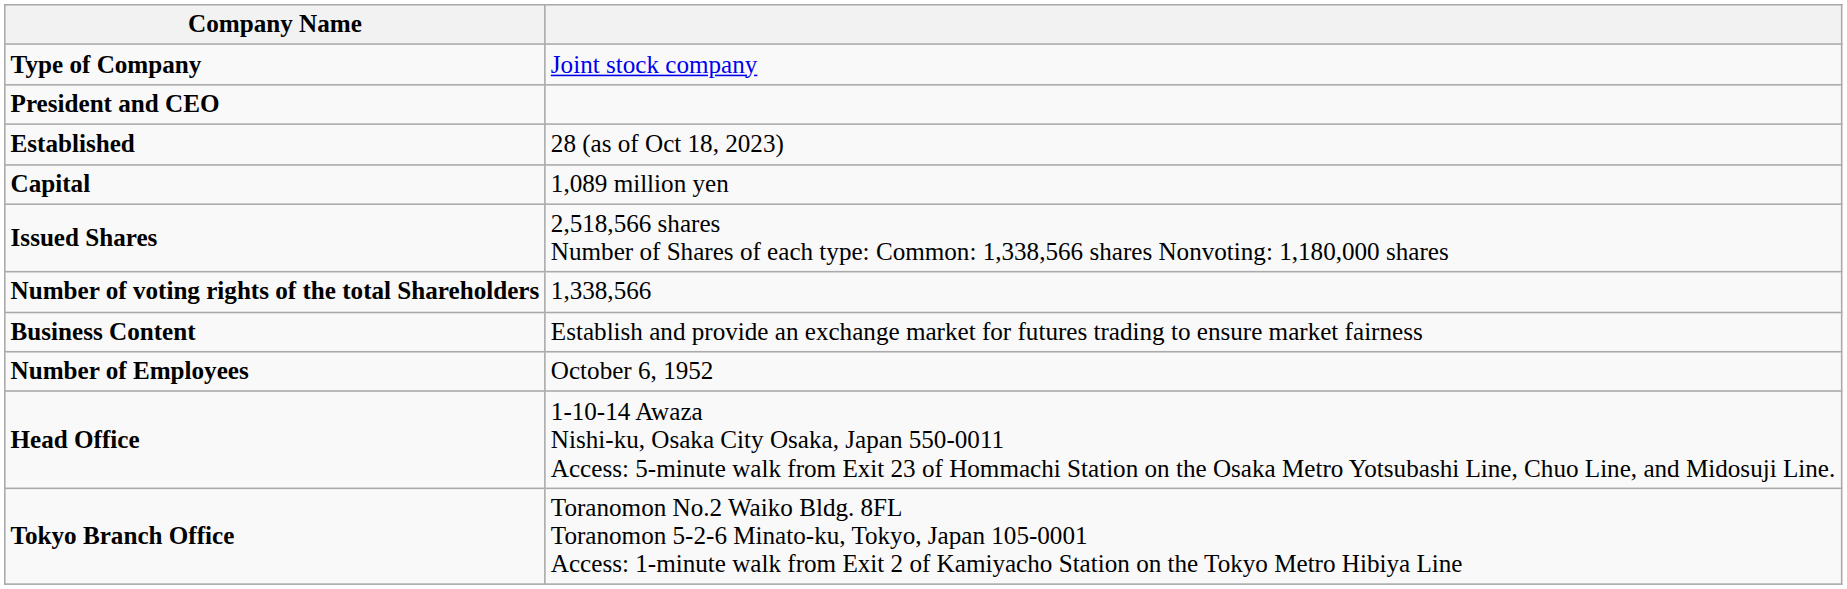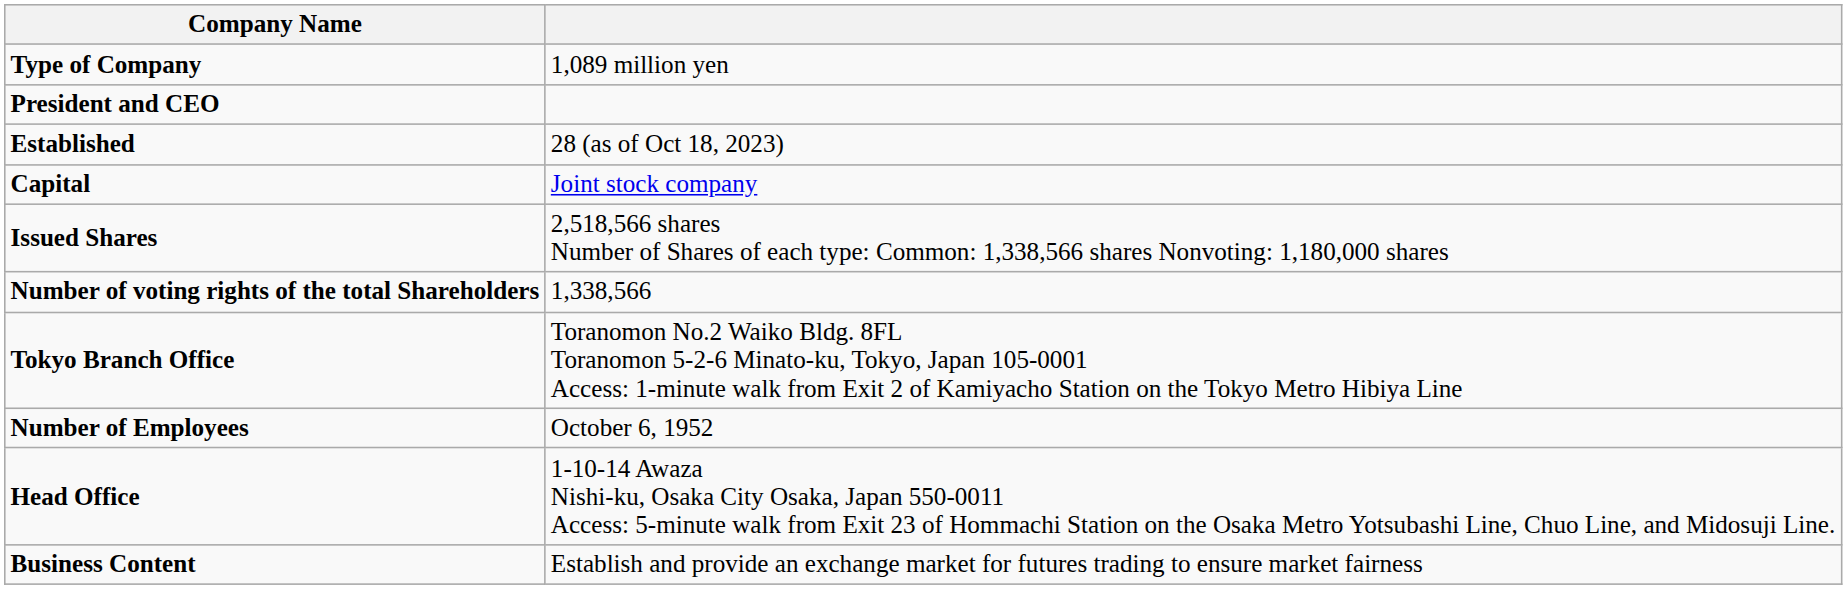(654, 64) Joint stock company -> (640, 64) 1,089 million yen
(640, 183) 1,089 million yen -> (654, 183) Joint stock company
rows swapped: (103, 331) <-> (122, 535)
